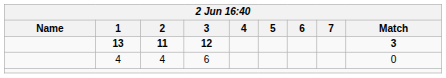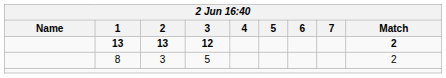(162, 44) 11 -> (163, 44) 13
(394, 44) 3 -> (394, 44) 2
(118, 60) 4 -> (118, 60) 8
(162, 60) 4 -> (163, 60) 3
(207, 60) 6 -> (207, 60) 5
(394, 60) 0 -> (394, 60) 2
